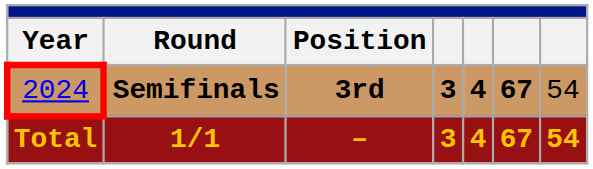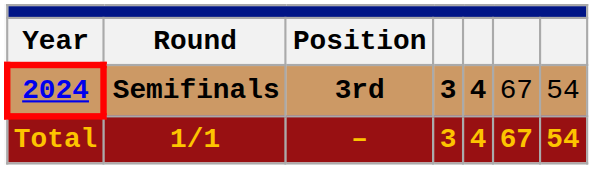(56, 91) normal -> (56, 91) bold
(516, 91) bold -> (516, 91) normal
